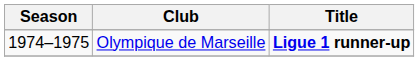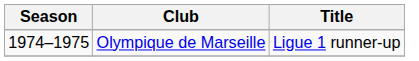(342, 42) bold -> (337, 42) normal
